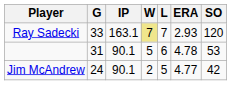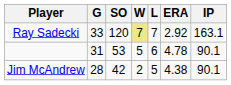columns swapped: (124, 13) <-> (214, 13)
(186, 32) 2.93 -> (176, 32) 2.92
(97, 70) 24 -> (97, 70) 28
(186, 70) 4.77 -> (176, 70) 4.38
